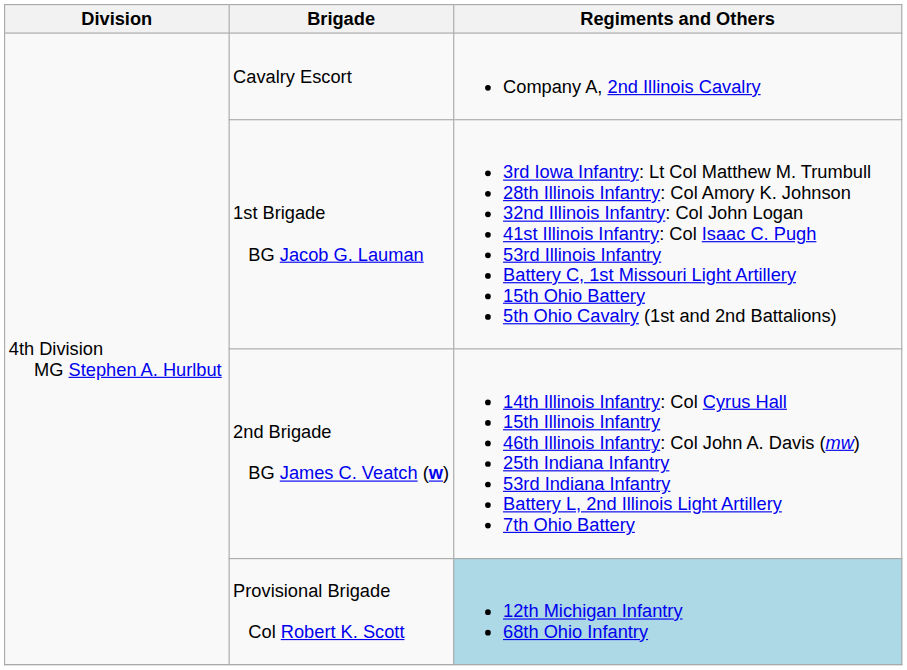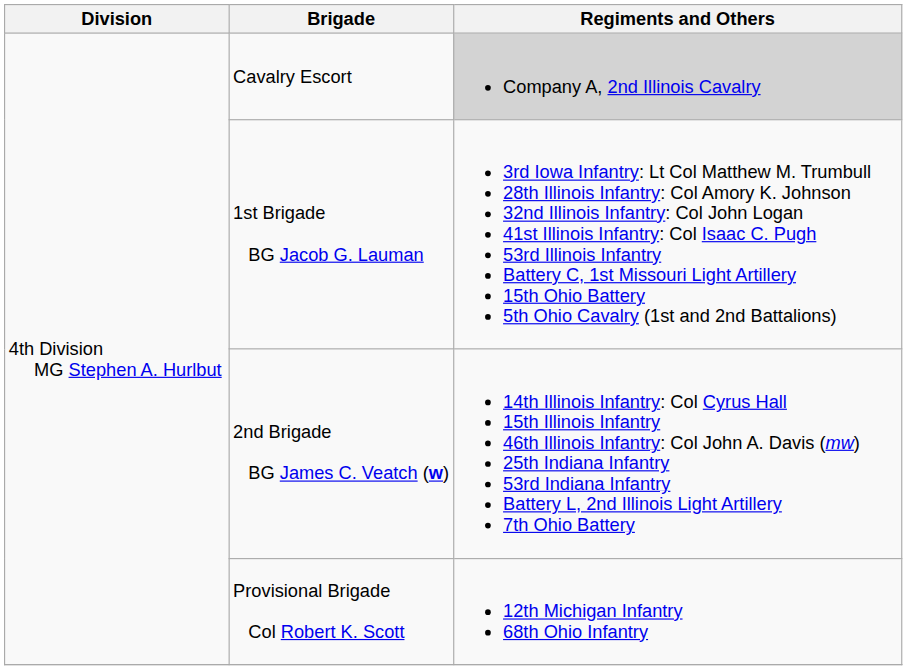(678, 87) no background -> (678, 87) lightgrey background
(678, 622) lightblue background -> (678, 622) no background
